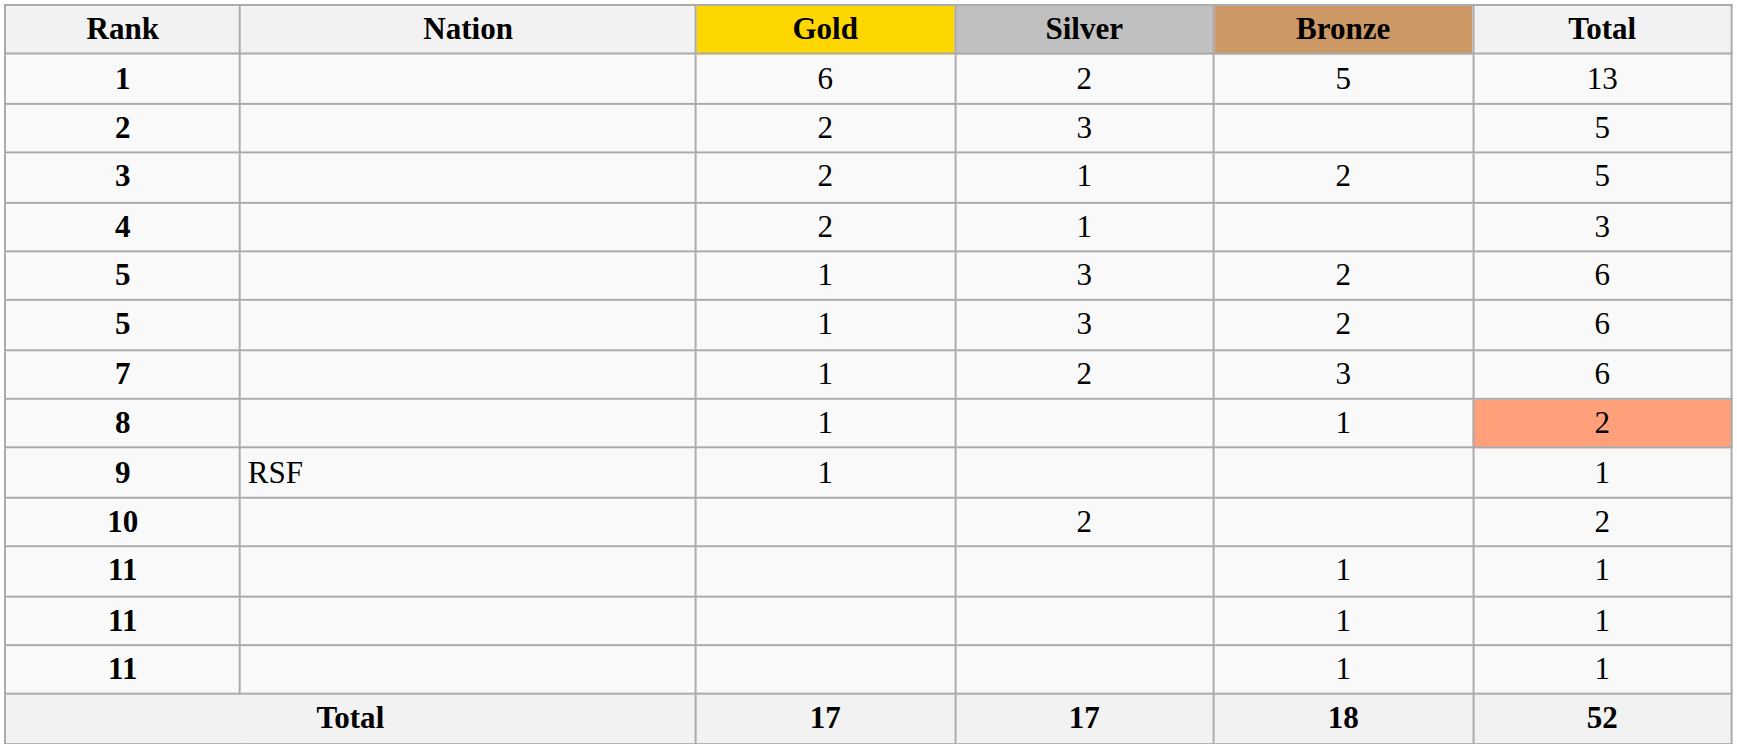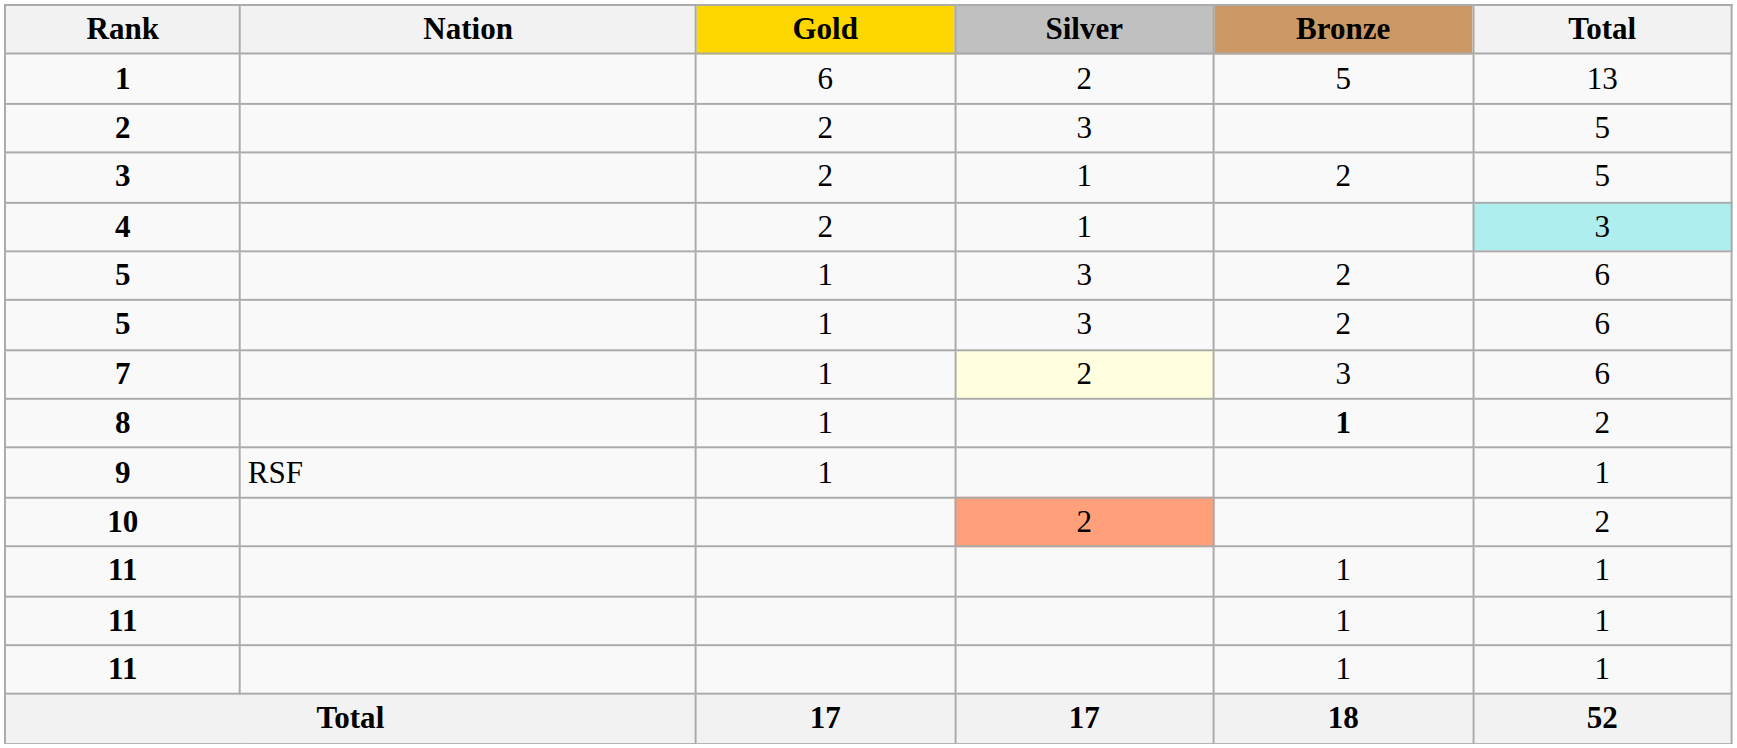(1602, 226) no background -> (1602, 226) paleturquoise background
(1084, 373) no background -> (1084, 373) lightyellow background
(1343, 422) normal -> (1343, 422) bold
(1602, 422) lightsalmon background -> (1602, 422) no background
(1084, 521) no background -> (1084, 521) lightsalmon background
